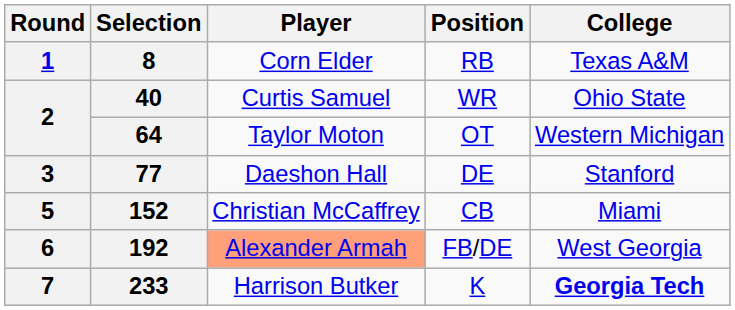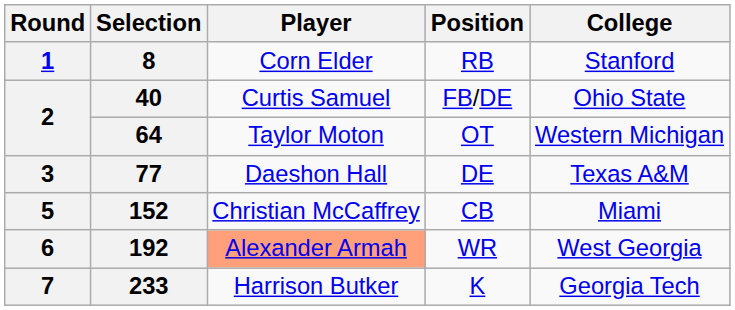(630, 60) Texas A&M -> (630, 60) Stanford
(477, 98) WR -> (477, 98) FB/DE
(630, 173) Stanford -> (630, 173) Texas A&M
(477, 248) FB/DE -> (477, 248) WR
(630, 286) bold -> (630, 286) normal
